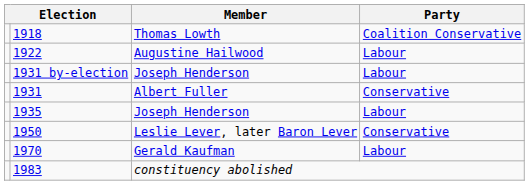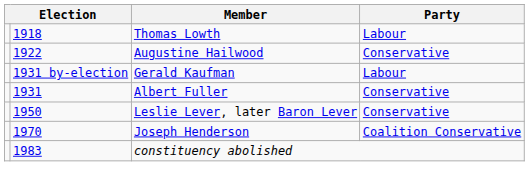(442, 34) Coalition Conservative -> (384, 34) Labour
(384, 53) Labour -> (406, 53) Conservative
(192, 73) Joseph Henderson -> (184, 73) Gerald Kaufman
- row: (27, 112)
(184, 151) Gerald Kaufman -> (192, 131) Joseph Henderson
(384, 151) Labour -> (442, 131) Coalition Conservative
